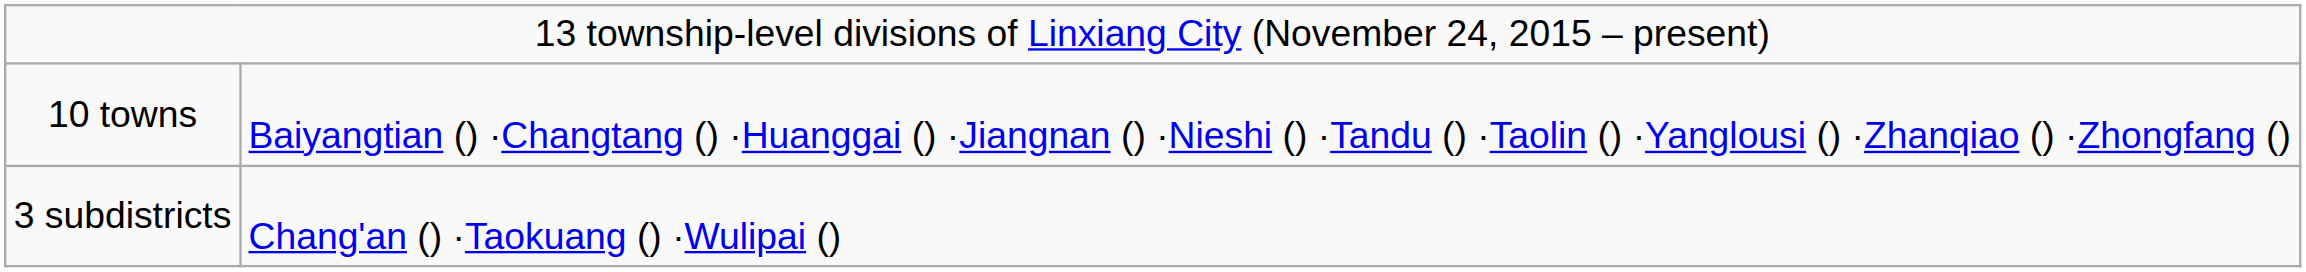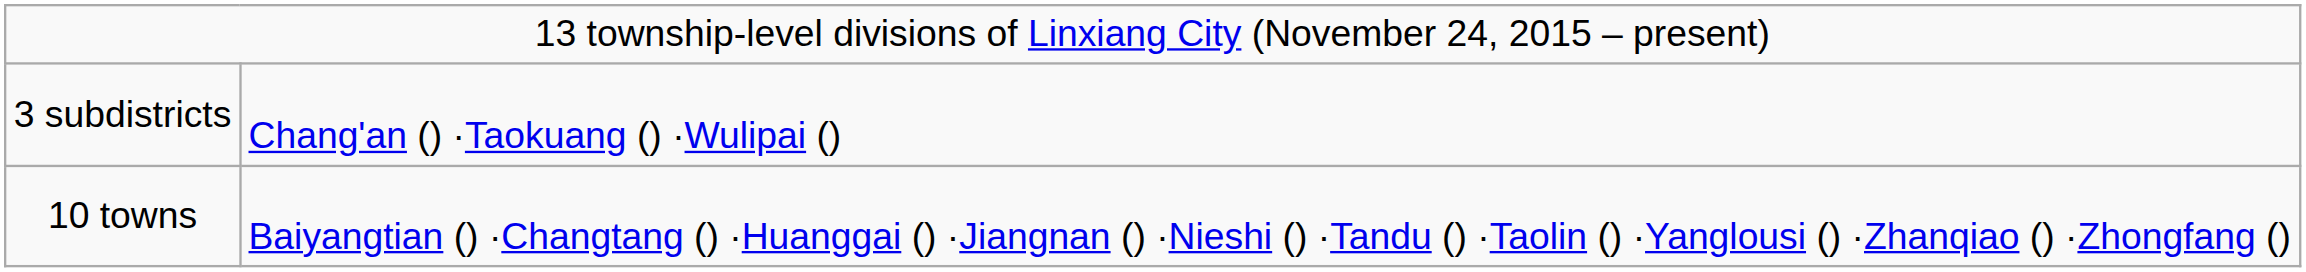rows swapped: (123, 215) <-> (123, 114)
